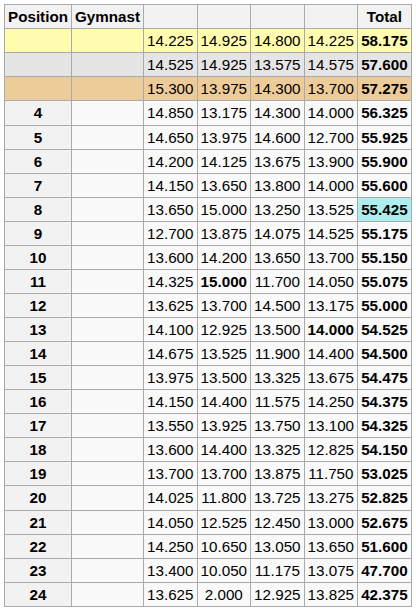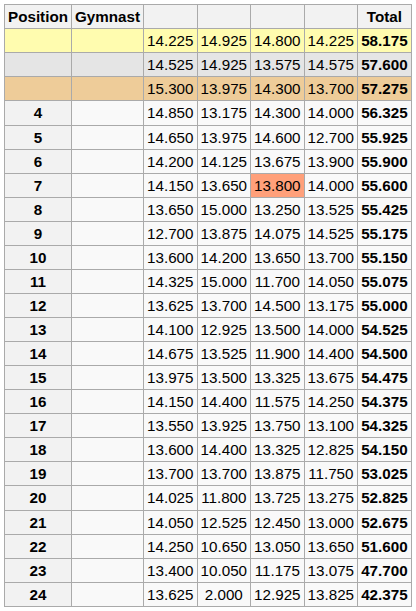(277, 185) no background -> (277, 185) lightsalmon background
(384, 209) paleturquoise background -> (384, 209) no background
(224, 281) bold -> (224, 281) normal
(331, 330) bold -> (331, 330) normal
